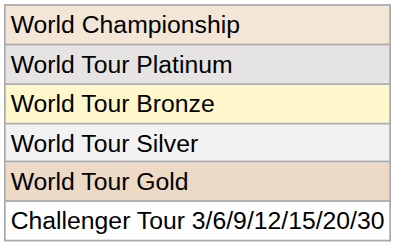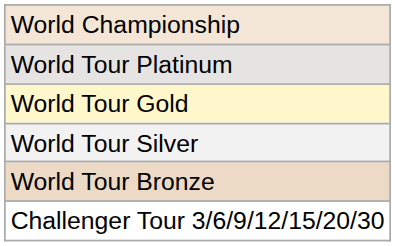(113, 103) World Tour Bronze -> (100, 103) World Tour Gold
(100, 182) World Tour Gold -> (113, 182) World Tour Bronze
